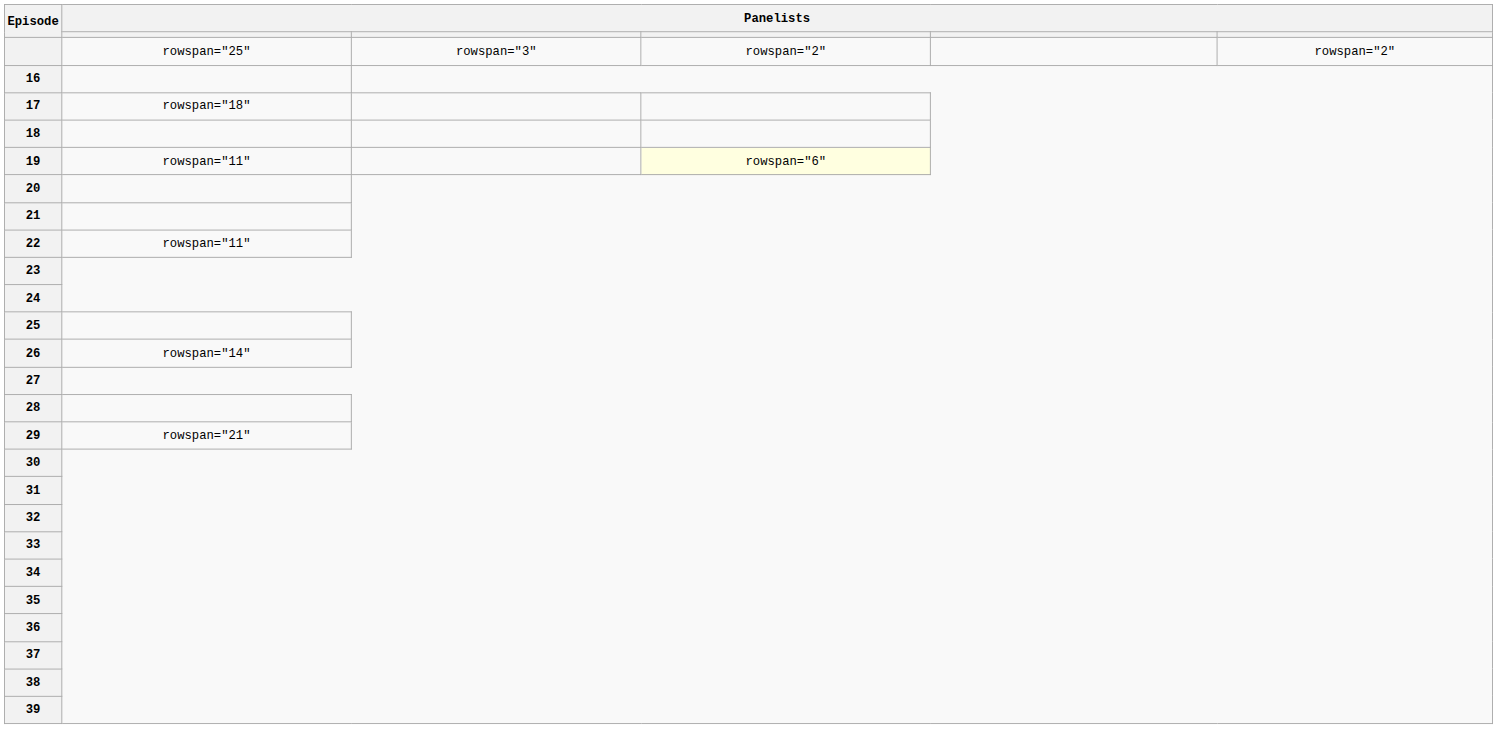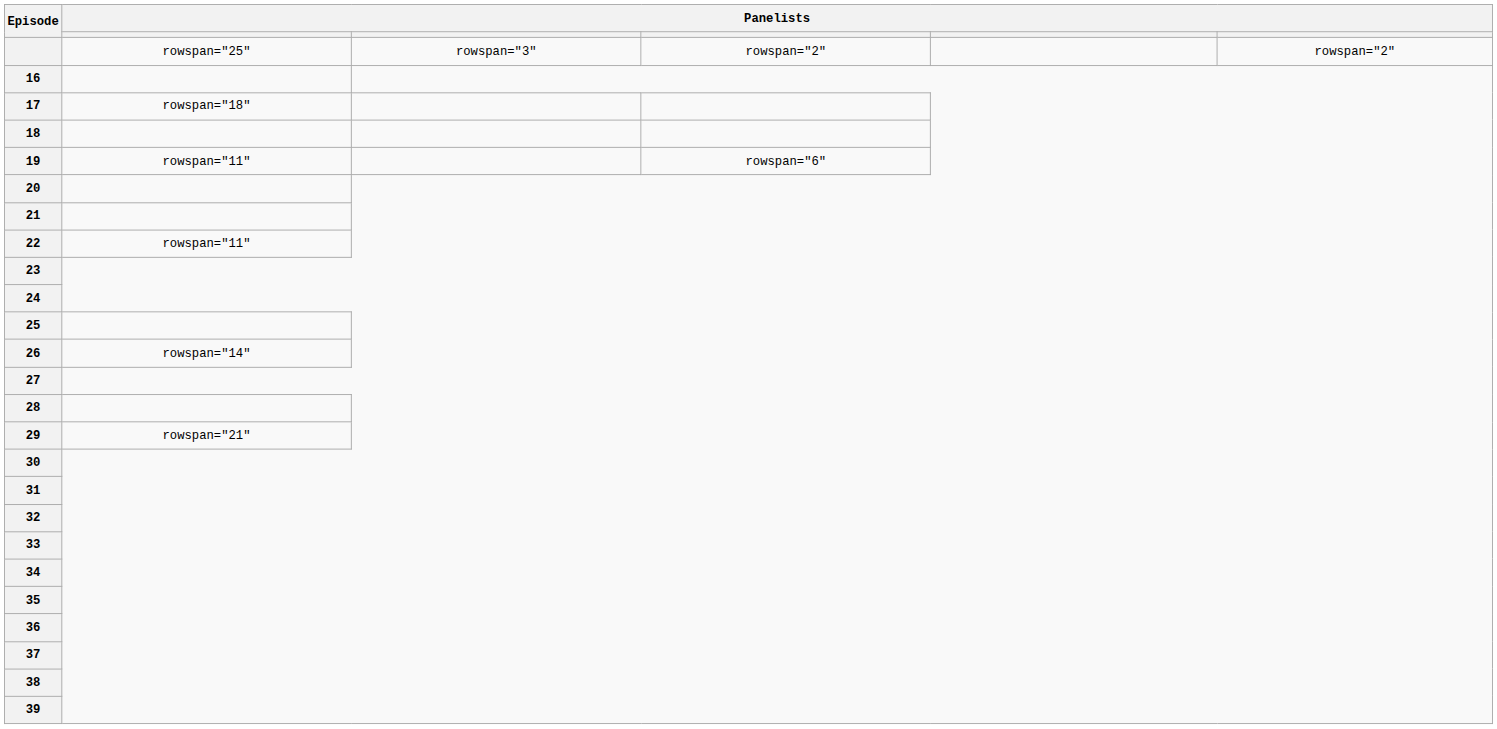(786, 161) lightyellow background -> (786, 161) no background
